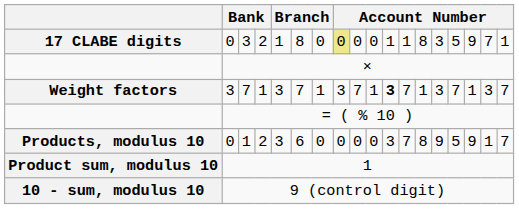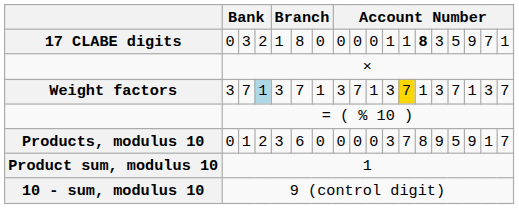(341, 42) khaki background -> (341, 42) no background
(423, 42) normal -> (423, 42) bold
(263, 91) no background -> (263, 91) lightblue background
(390, 91) bold -> (390, 91) normal
(407, 91) no background -> (407, 91) gold background
